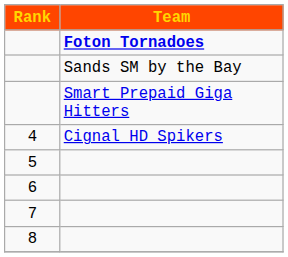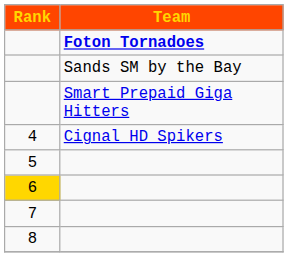(32, 188) no background -> (32, 188) gold background
